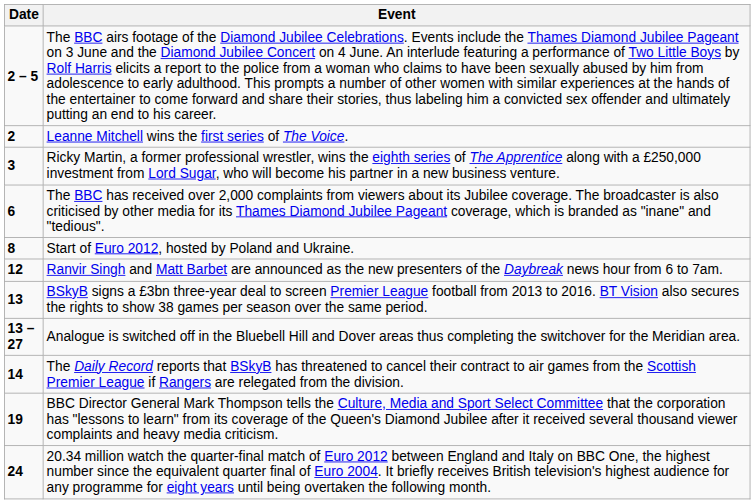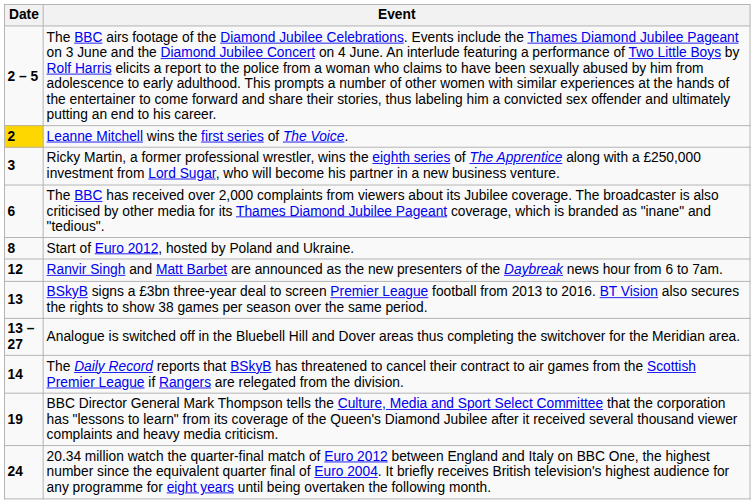(11, 136) no background -> (11, 136) gold background
